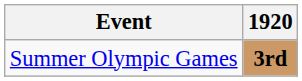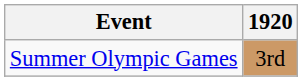(270, 57) bold -> (270, 57) normal
